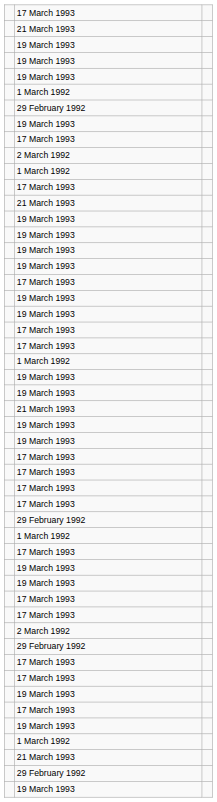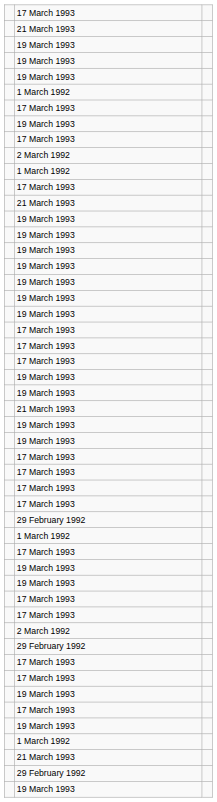(51, 108) 29 February 1992 -> (46, 108) 17 March 1993
(46, 282) 17 March 1993 -> (46, 282) 19 March 1993
(43, 361) 1 March 1992 -> (46, 361) 17 March 1993
